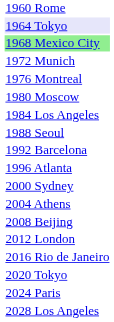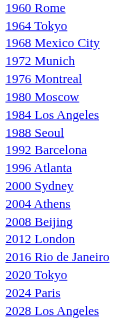(36, 25) lavender background -> (36, 25) no background
(53, 43) lightgreen background -> (53, 43) no background
